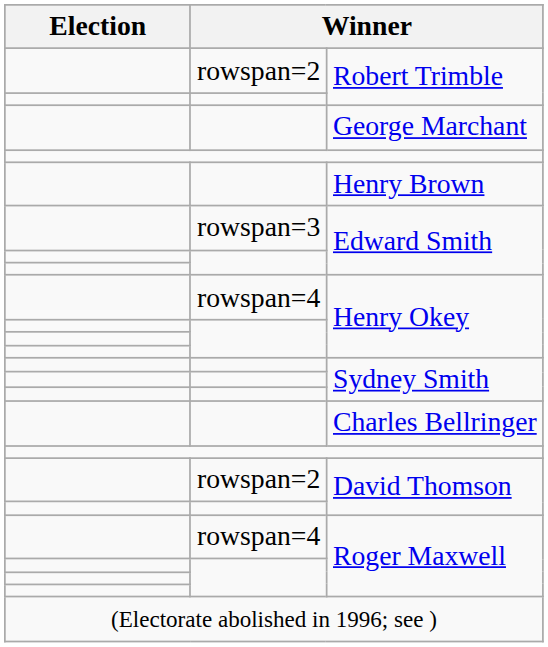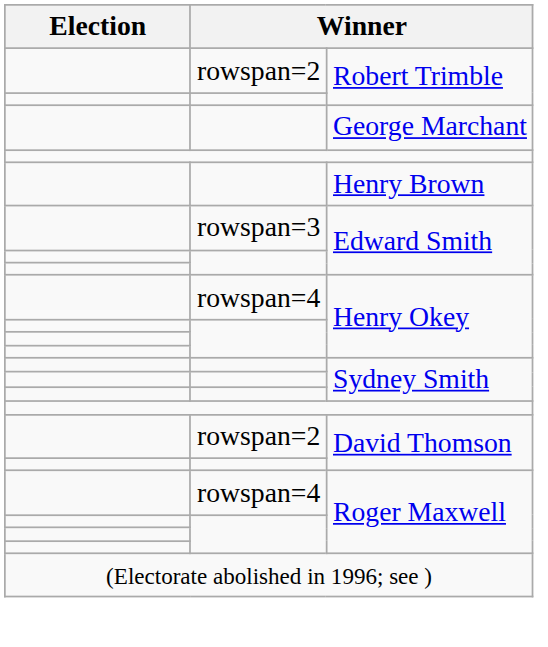- row: (259, 423)
